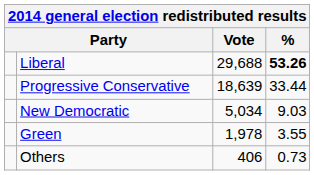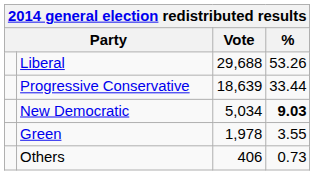(288, 63) bold -> (288, 63) normal
(292, 110) normal -> (292, 110) bold
